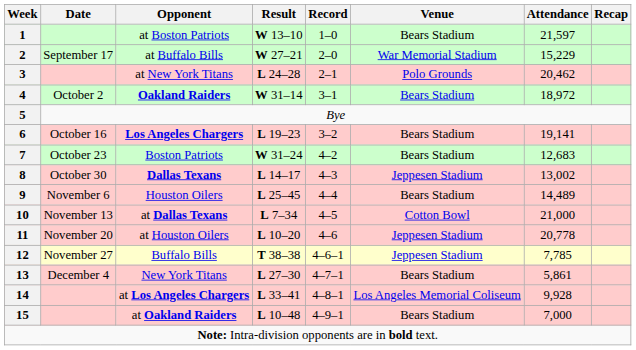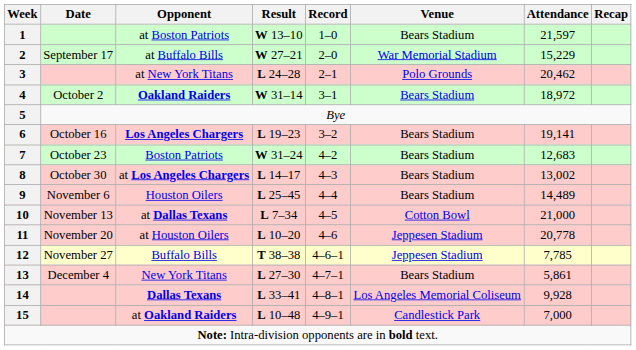(184, 174) Dallas Texans -> (184, 174) at Los Angeles Chargers
(437, 174) Jeppesen Stadium -> (437, 174) Bears Stadium
(184, 295) at Los Angeles Chargers -> (184, 295) Dallas Texans
(437, 315) Bears Stadium -> (437, 315) Candlestick Park
